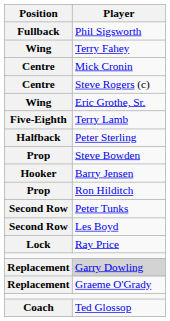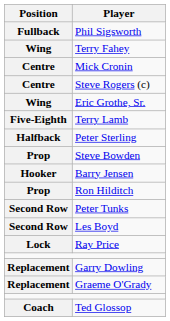(109, 267) lightgrey background -> (109, 267) no background
